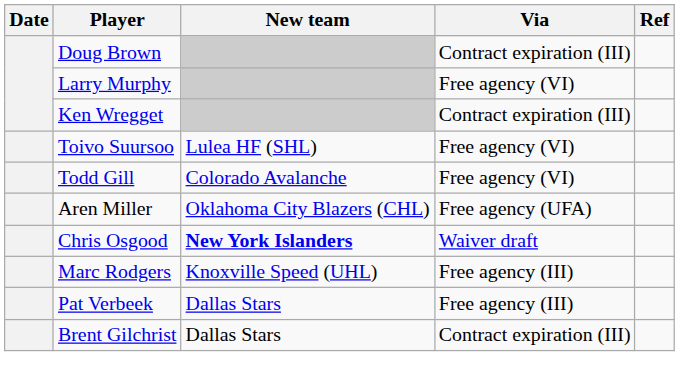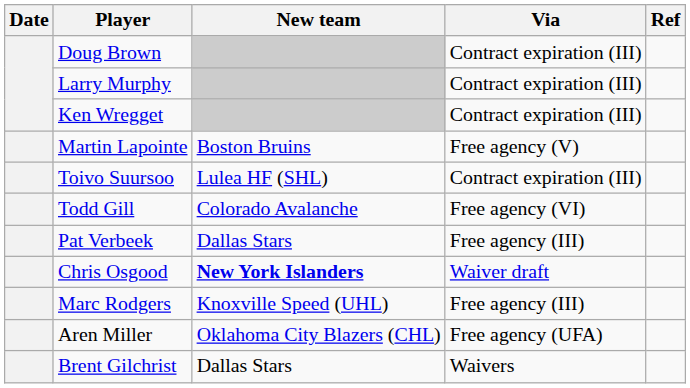(507, 83) Free agency (VI) -> (546, 83) Contract expiration (III)
+ row: (123, 146)
(507, 146) Free agency (VI) -> (546, 177) Contract expiration (III)
rows swapped: (105, 303) <-> (105, 209)
(535, 334) Contract expiration (III) -> (482, 366) Waivers
